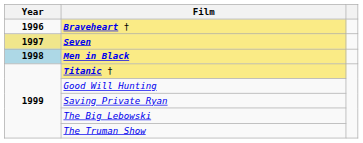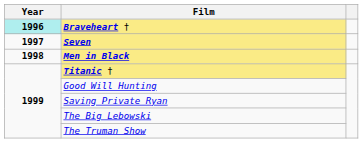(33, 27) no background -> (33, 27) paleturquoise background
(33, 41) khaki background -> (33, 41) no background
(33, 56) lightblue background -> (33, 56) no background
